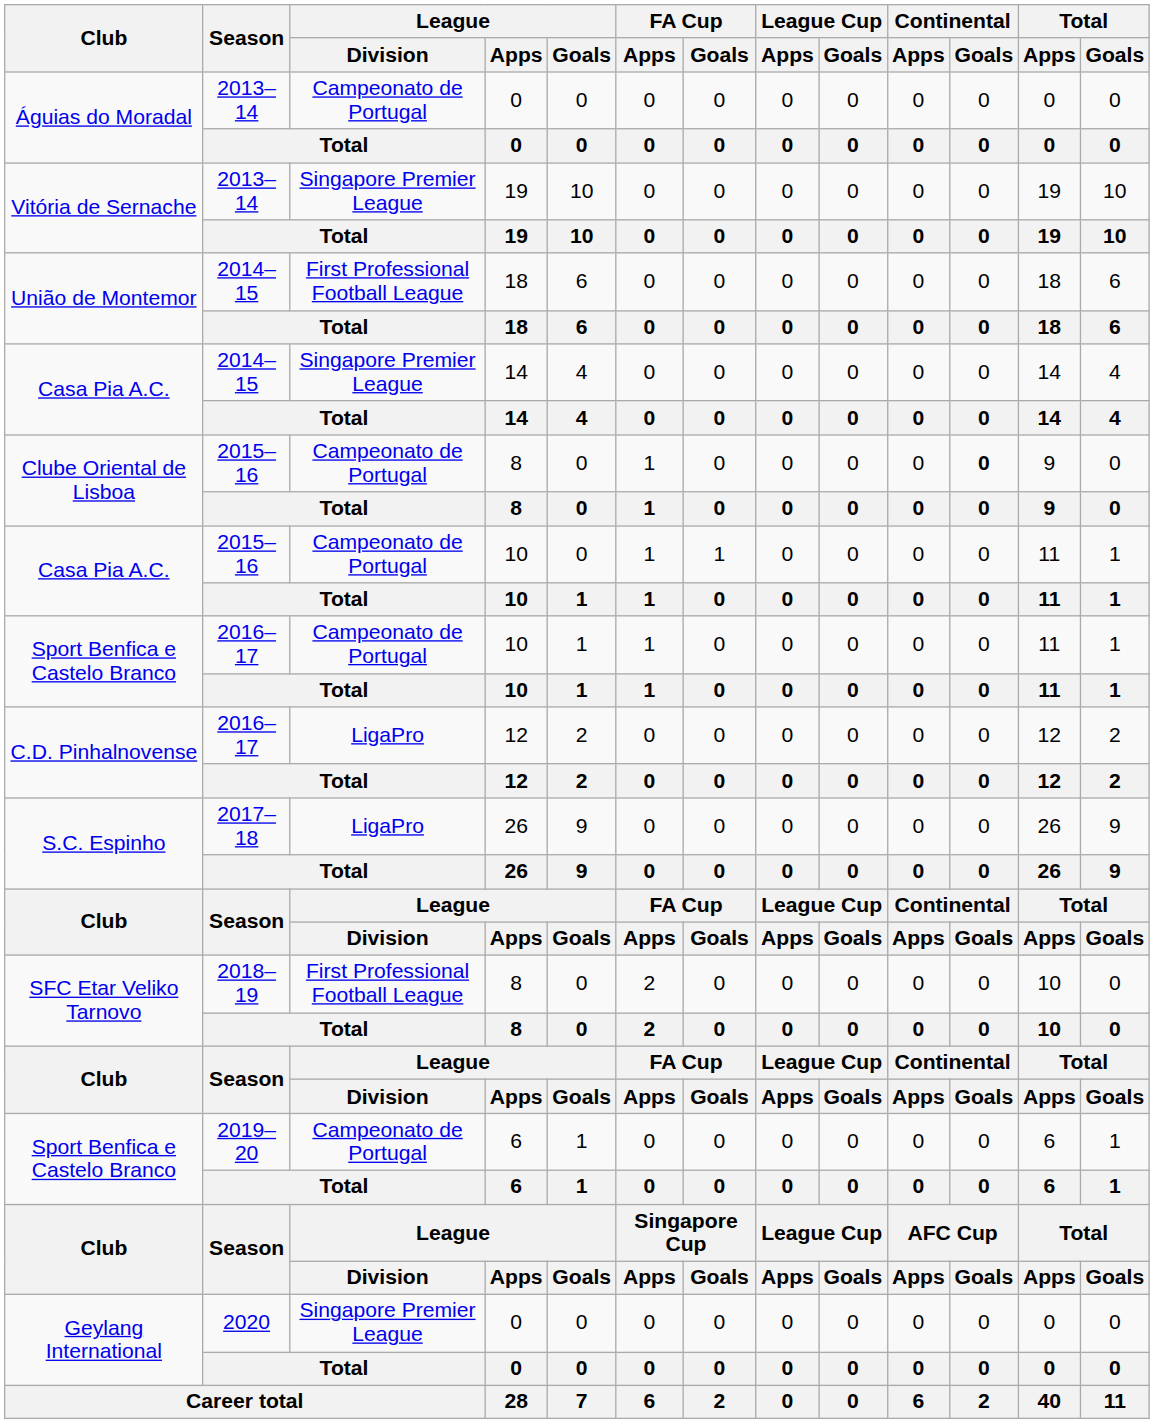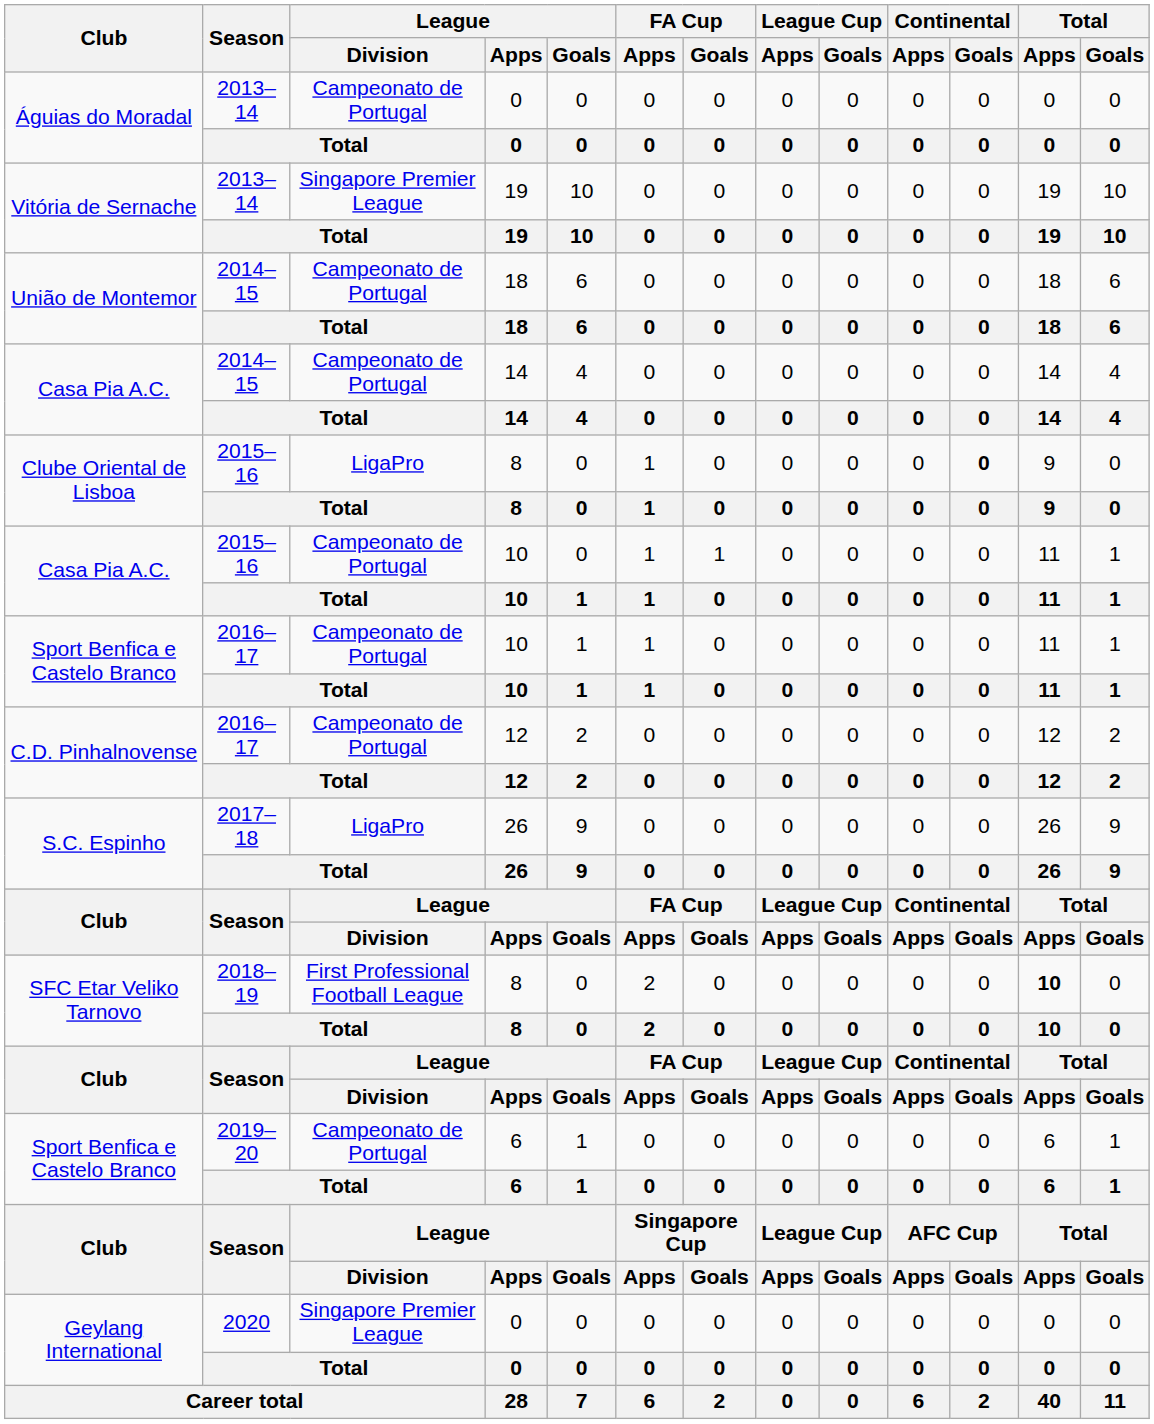(388, 281) First Professional Football League -> (388, 281) Campeonato de Portugal
(388, 372) Singapore Premier League -> (388, 372) Campeonato de Portugal
(388, 463) Campeonato de Portugal -> (388, 463) LigaPro
(388, 735) LigaPro -> (388, 735) Campeonato de Portugal
(1049, 983) normal -> (1049, 983) bold
